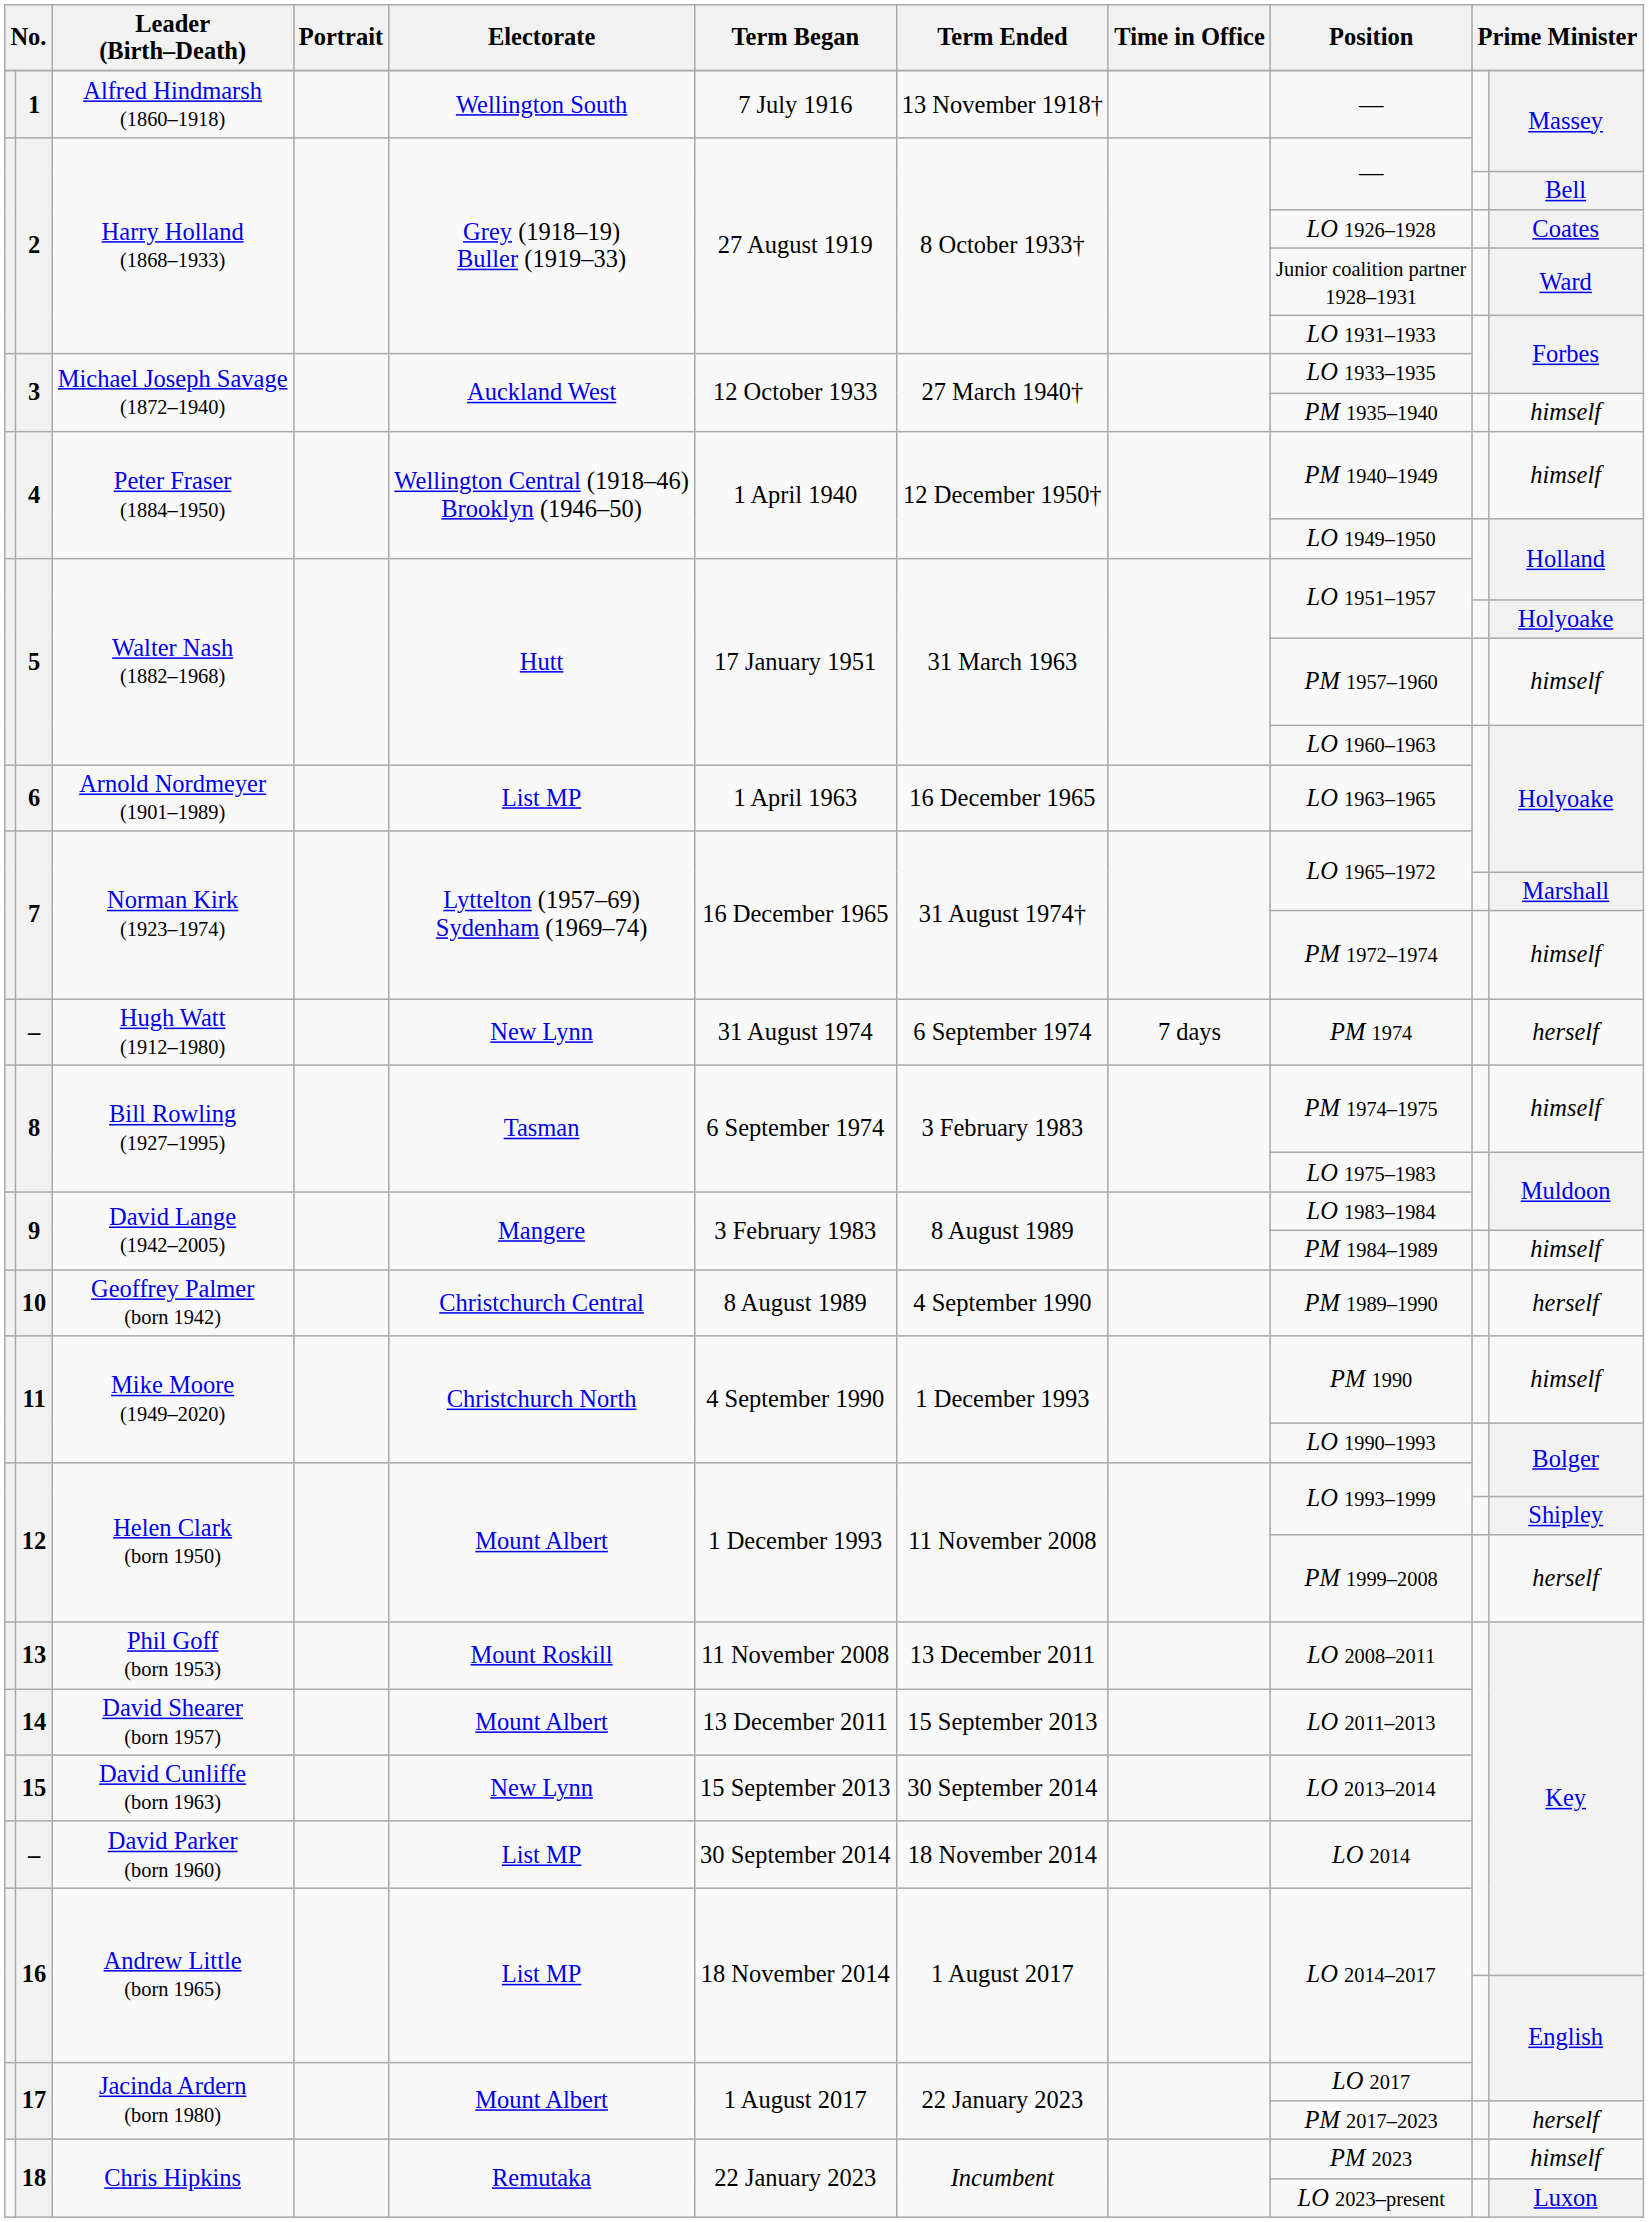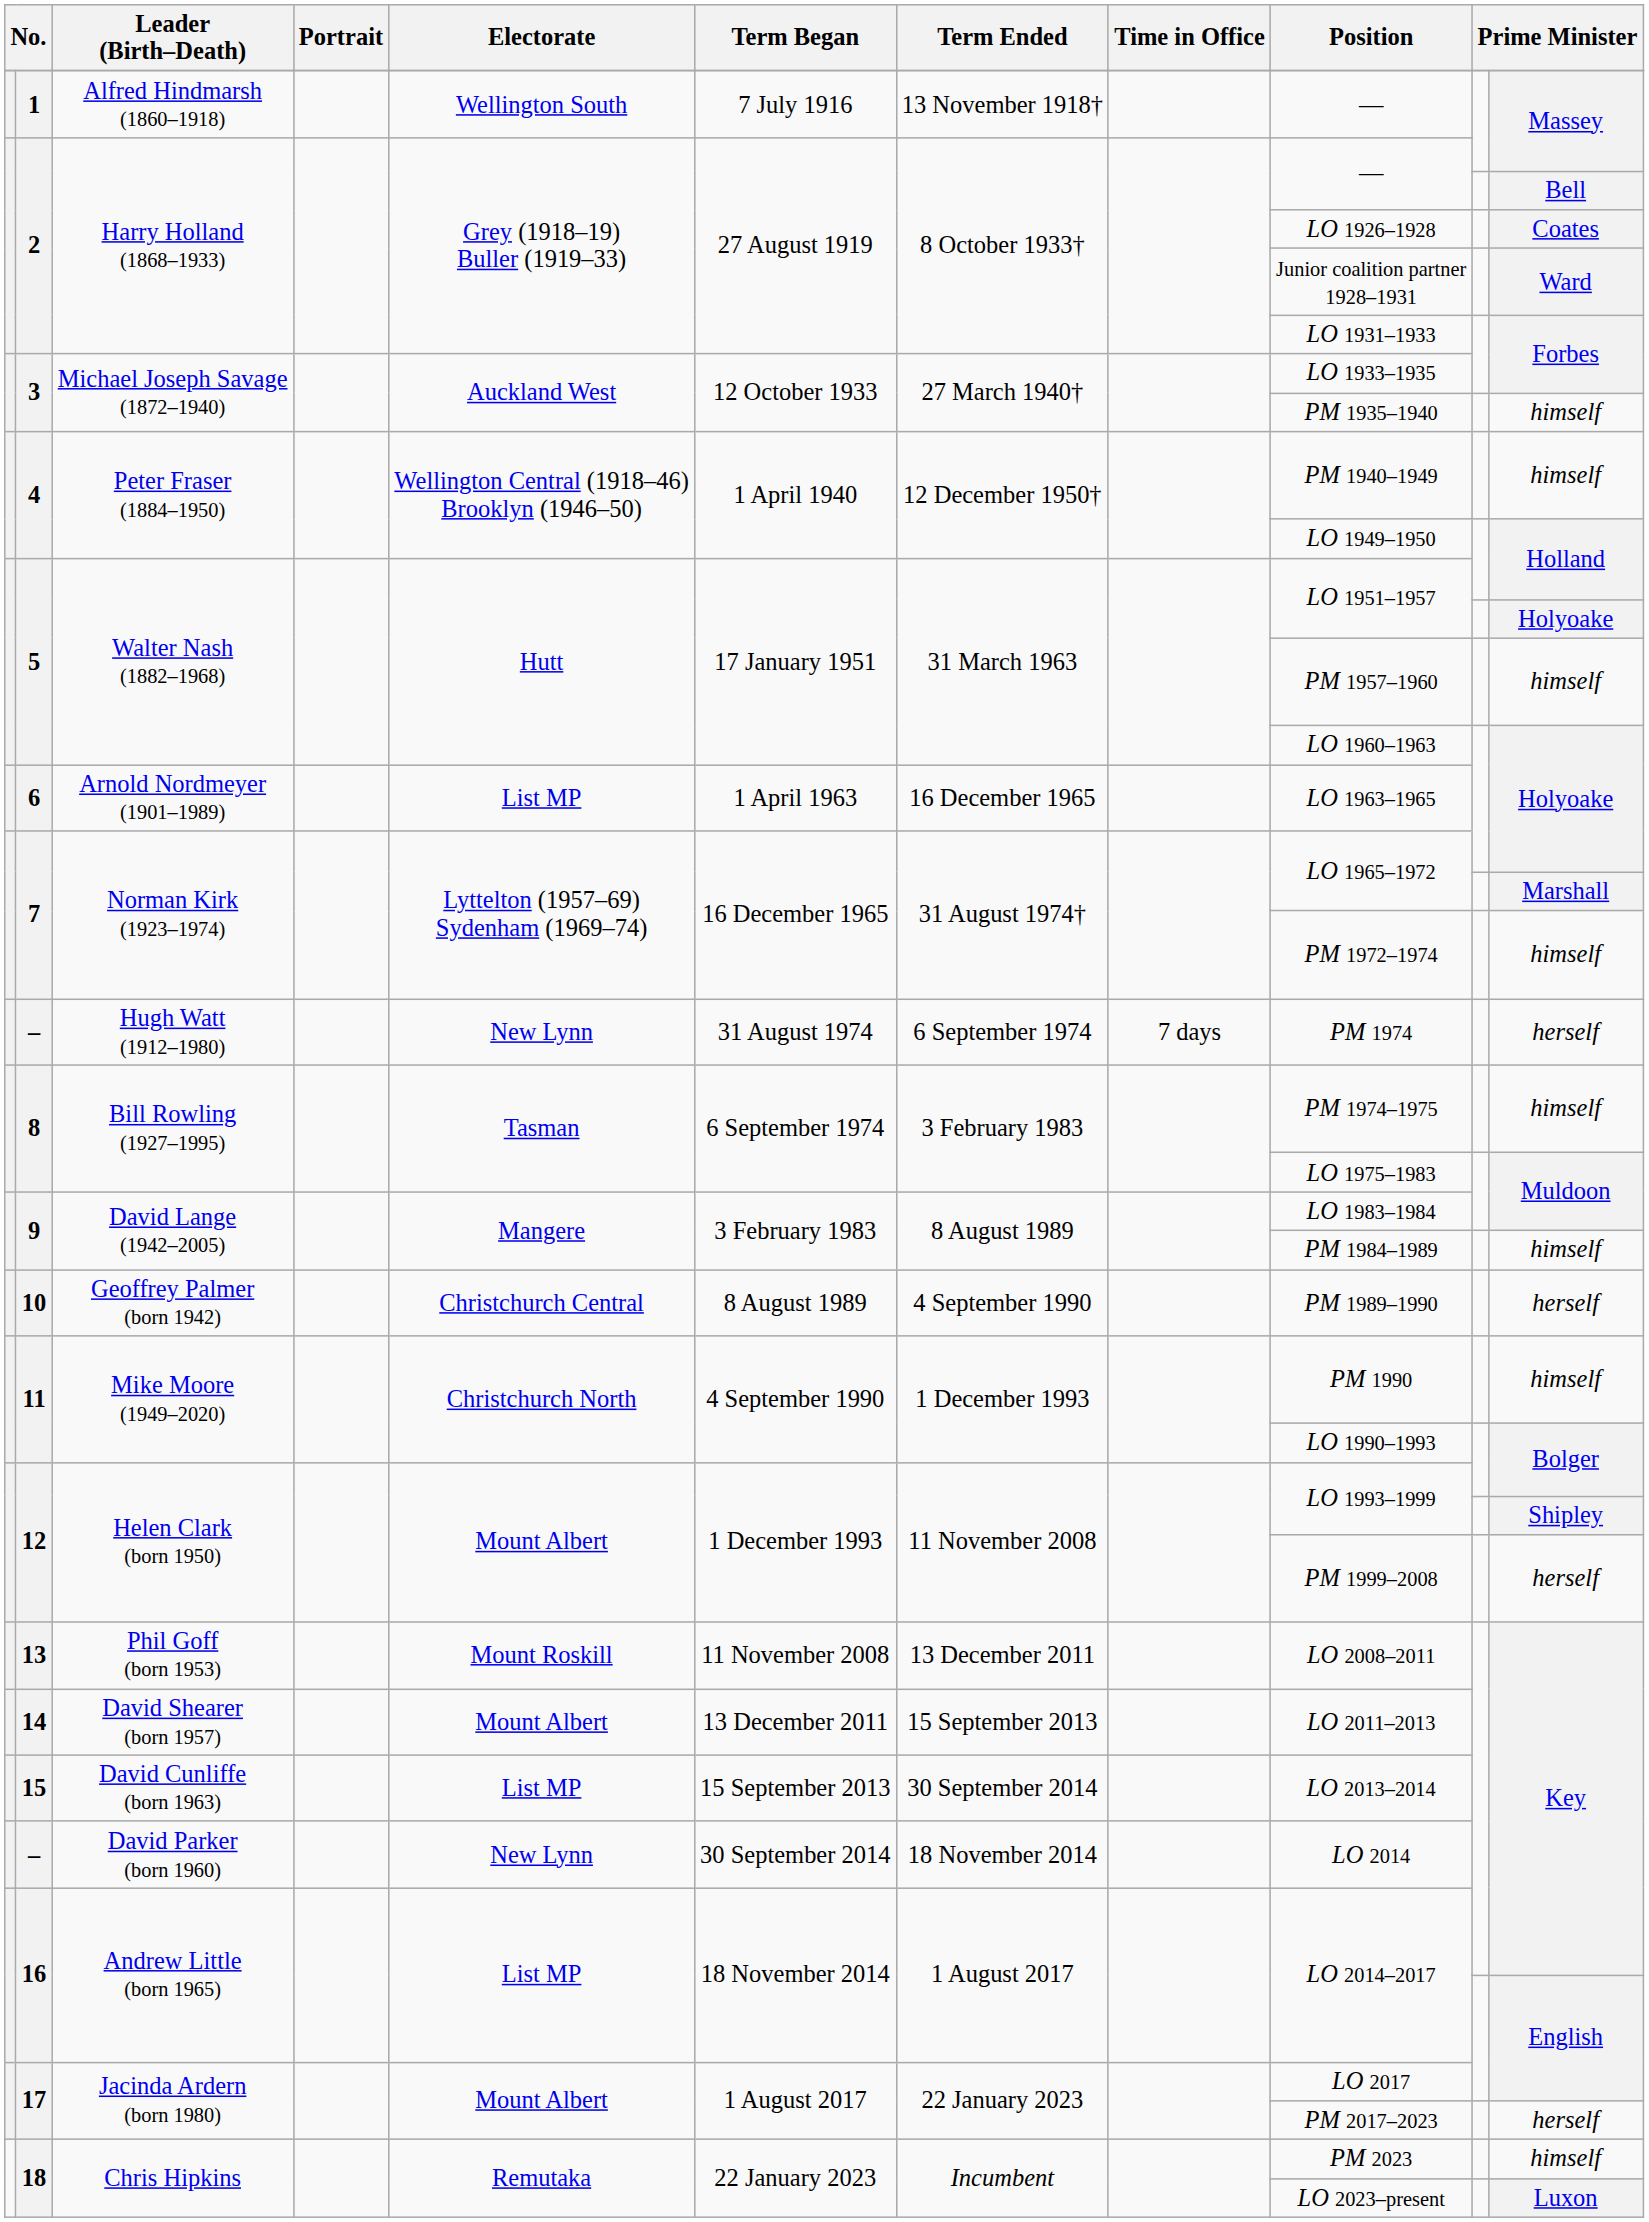(542, 1788) New Lynn -> (542, 1788) List MP
(542, 1854) List MP -> (542, 1854) New Lynn
